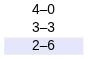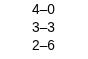(43, 46) lavender background -> (43, 46) no background
